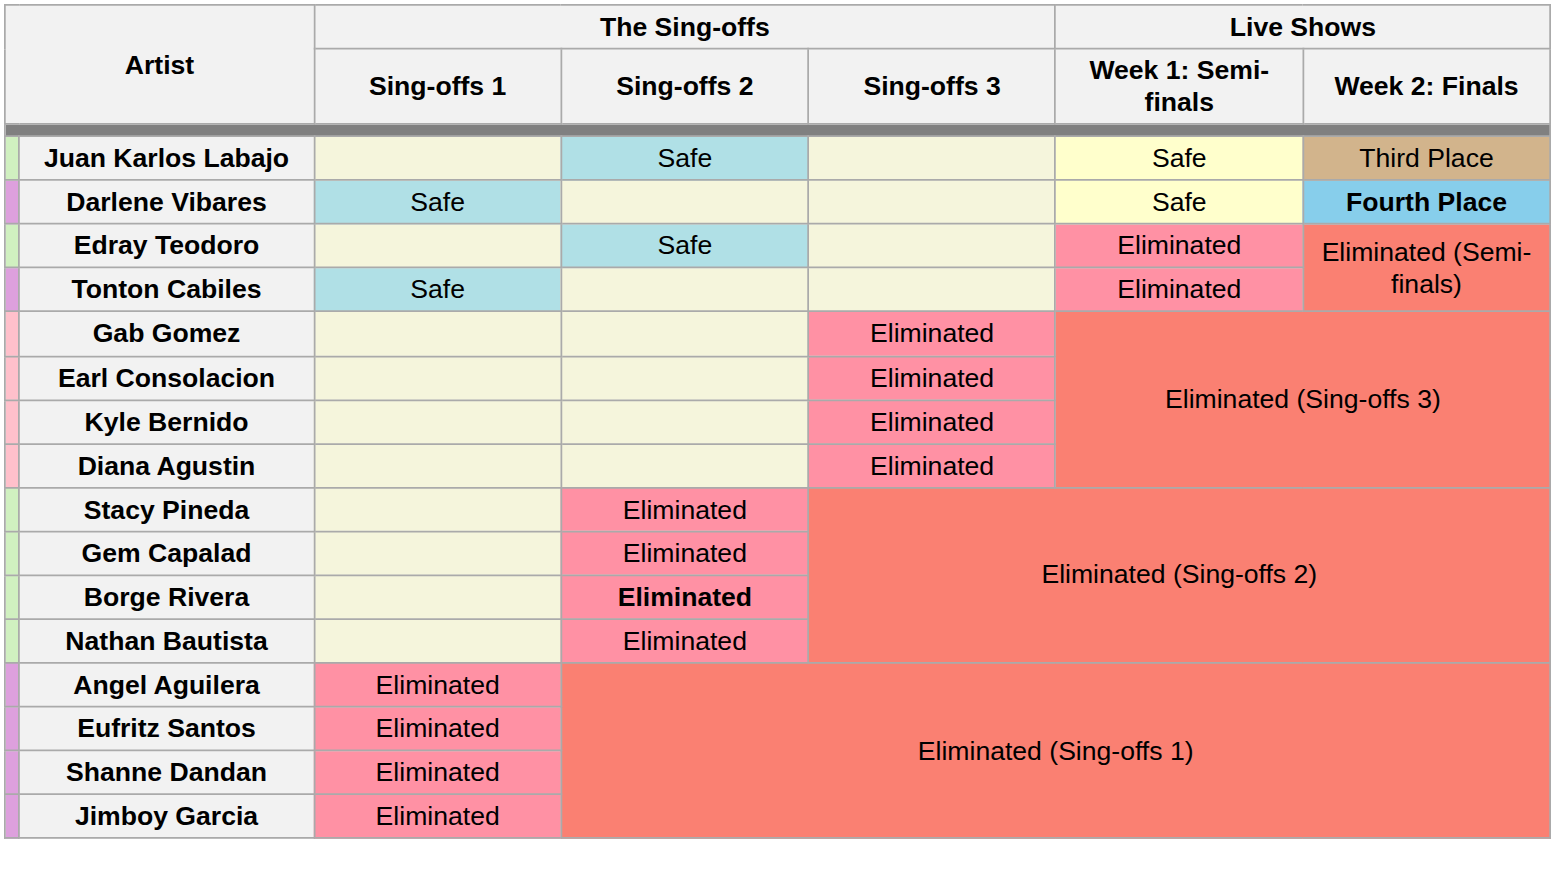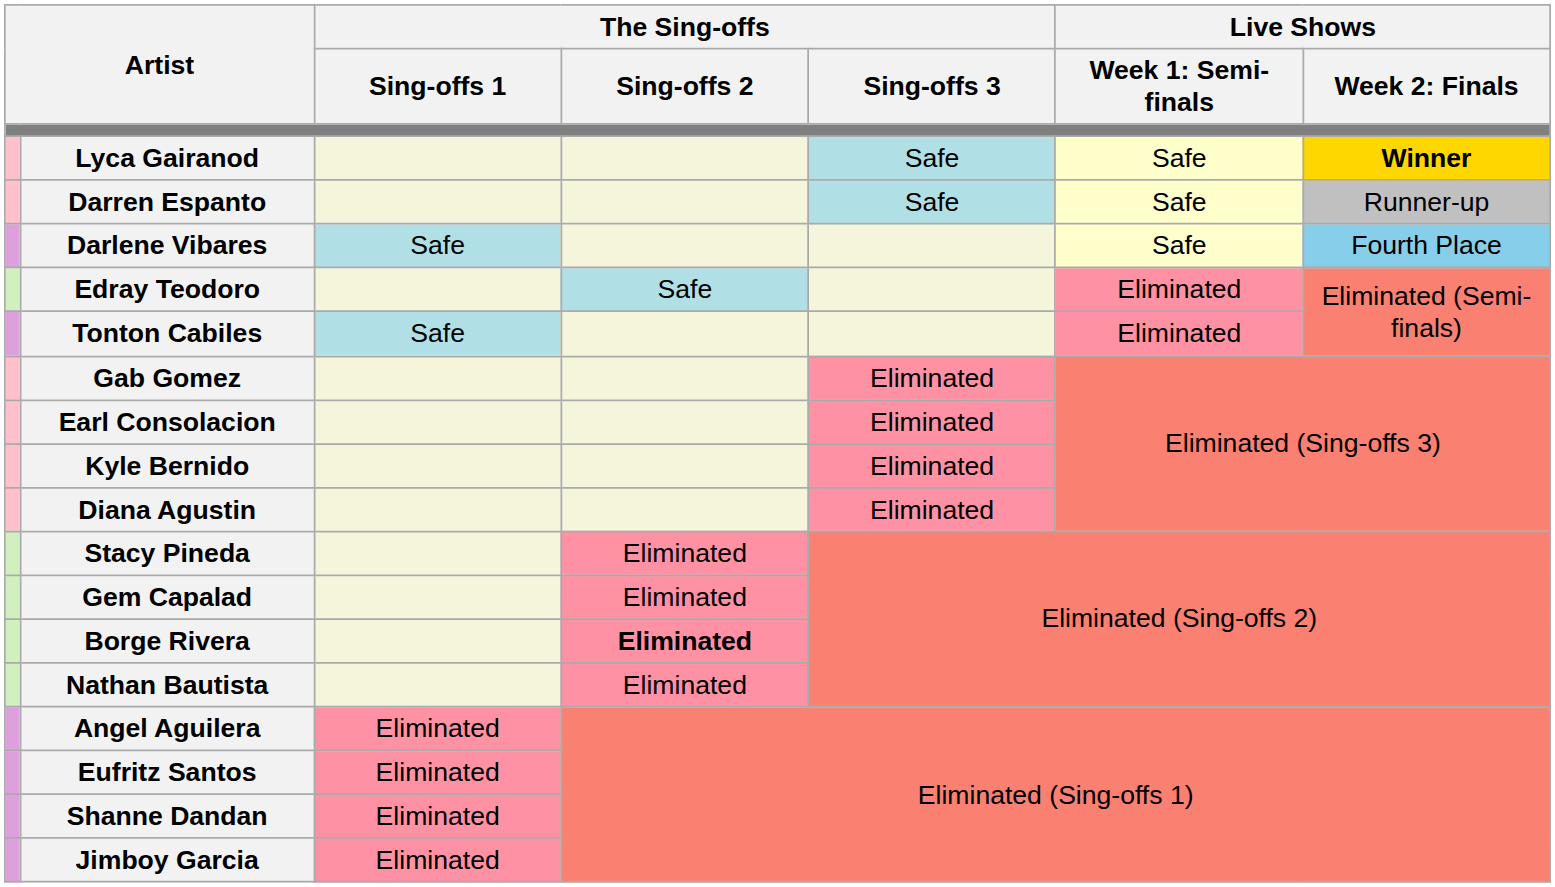+ row: (167, 158)
+ row: (167, 202)
- row: (167, 158)
(1427, 202) bold -> (1427, 245) normal
